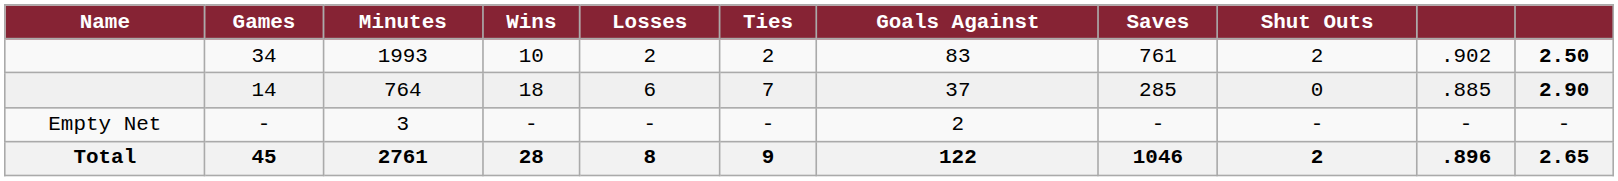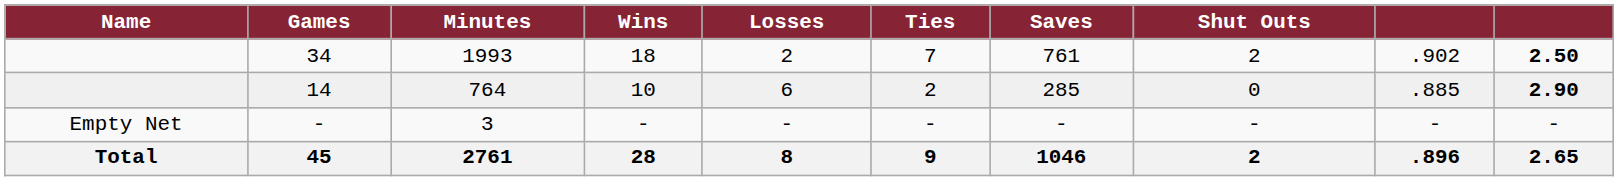- column: (958, 22)
(531, 56) 10 -> (643, 56) 18
(768, 56) 2 -> (930, 56) 7
(531, 90) 18 -> (643, 90) 10
(768, 90) 7 -> (930, 90) 2
